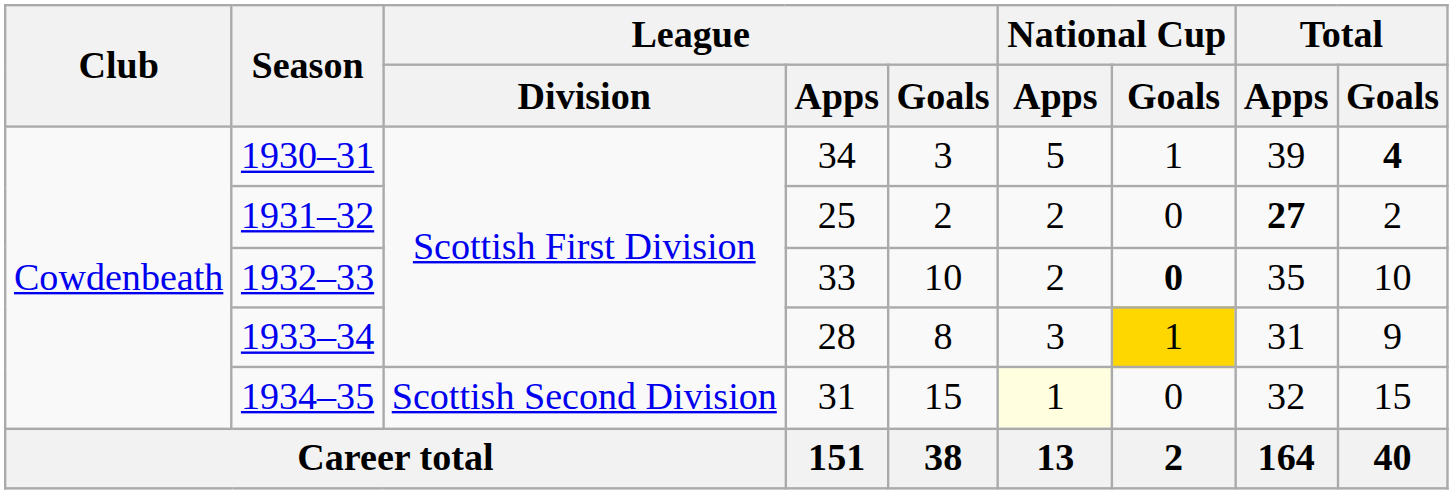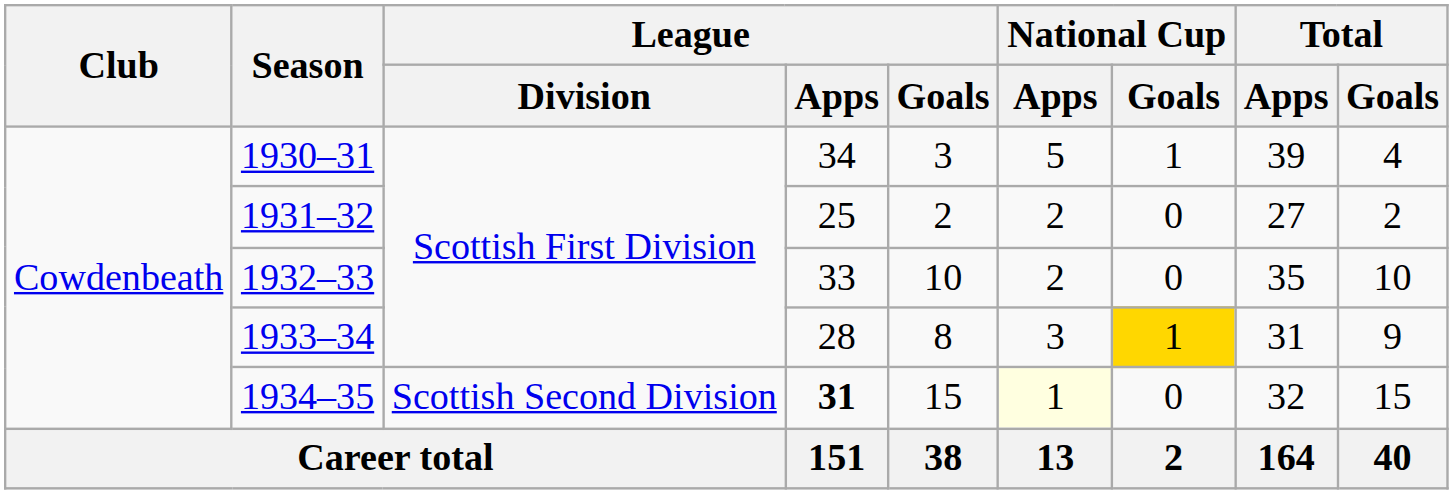(1393, 155) bold -> (1393, 155) normal
(1286, 215) bold -> (1286, 215) normal
(1174, 276) bold -> (1174, 276) normal
(837, 397) normal -> (837, 397) bold
